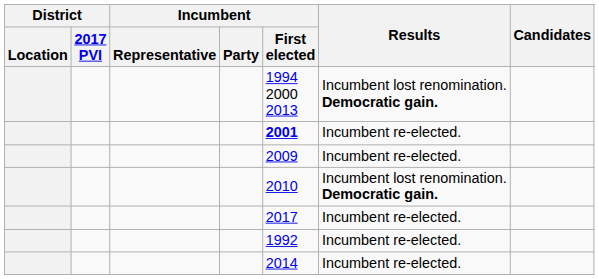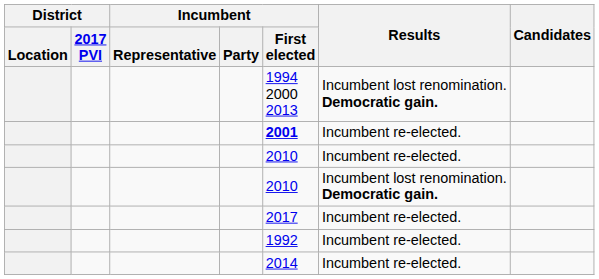(282, 155) 2009 -> (282, 155) 2010
